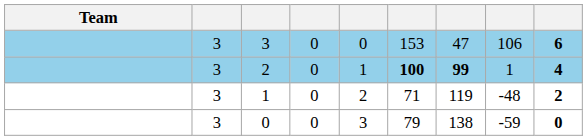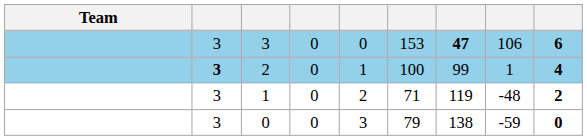(461, 43) normal -> (461, 43) bold
(217, 69) normal -> (217, 69) bold
(412, 69) bold -> (412, 69) normal
(461, 69) bold -> (461, 69) normal
